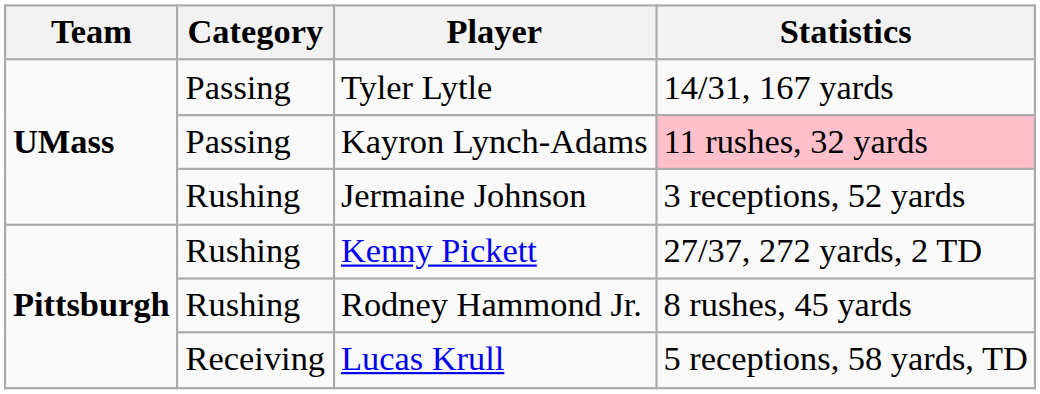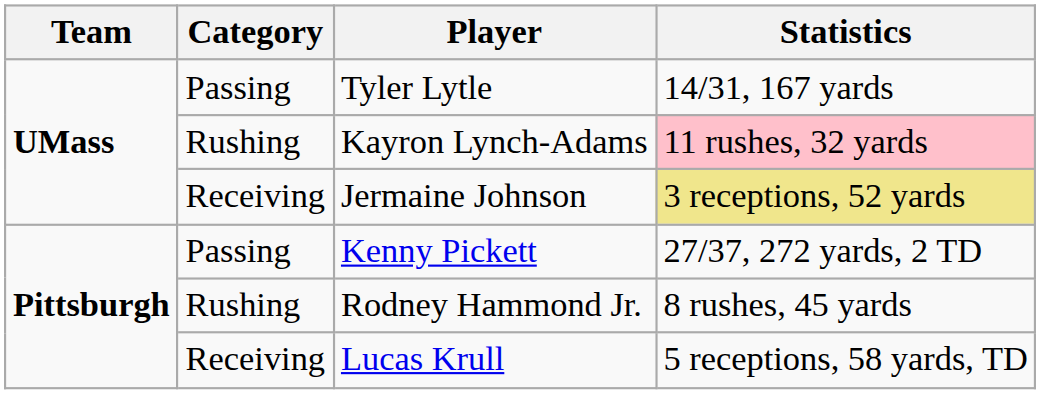(238, 141) Passing -> (243, 141) Rushing
(243, 195) Rushing -> (255, 195) Receiving
(814, 195) no background -> (814, 195) khaki background
(243, 250) Rushing -> (238, 250) Passing
